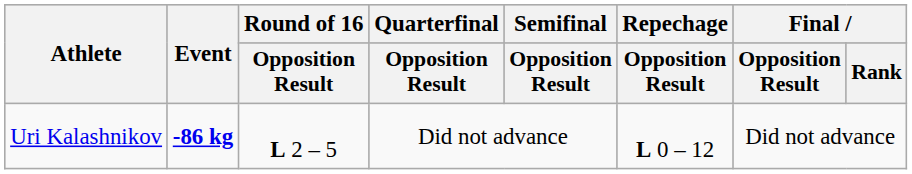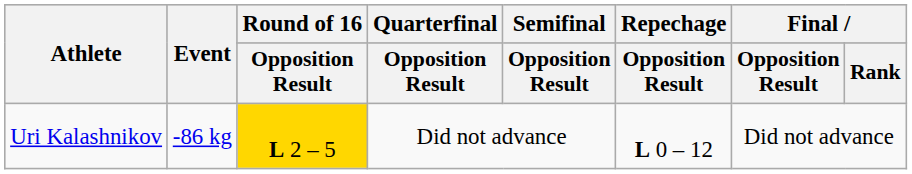(203, 136) bold -> (202, 136) normal
(304, 149) no background -> (302, 149) gold background
